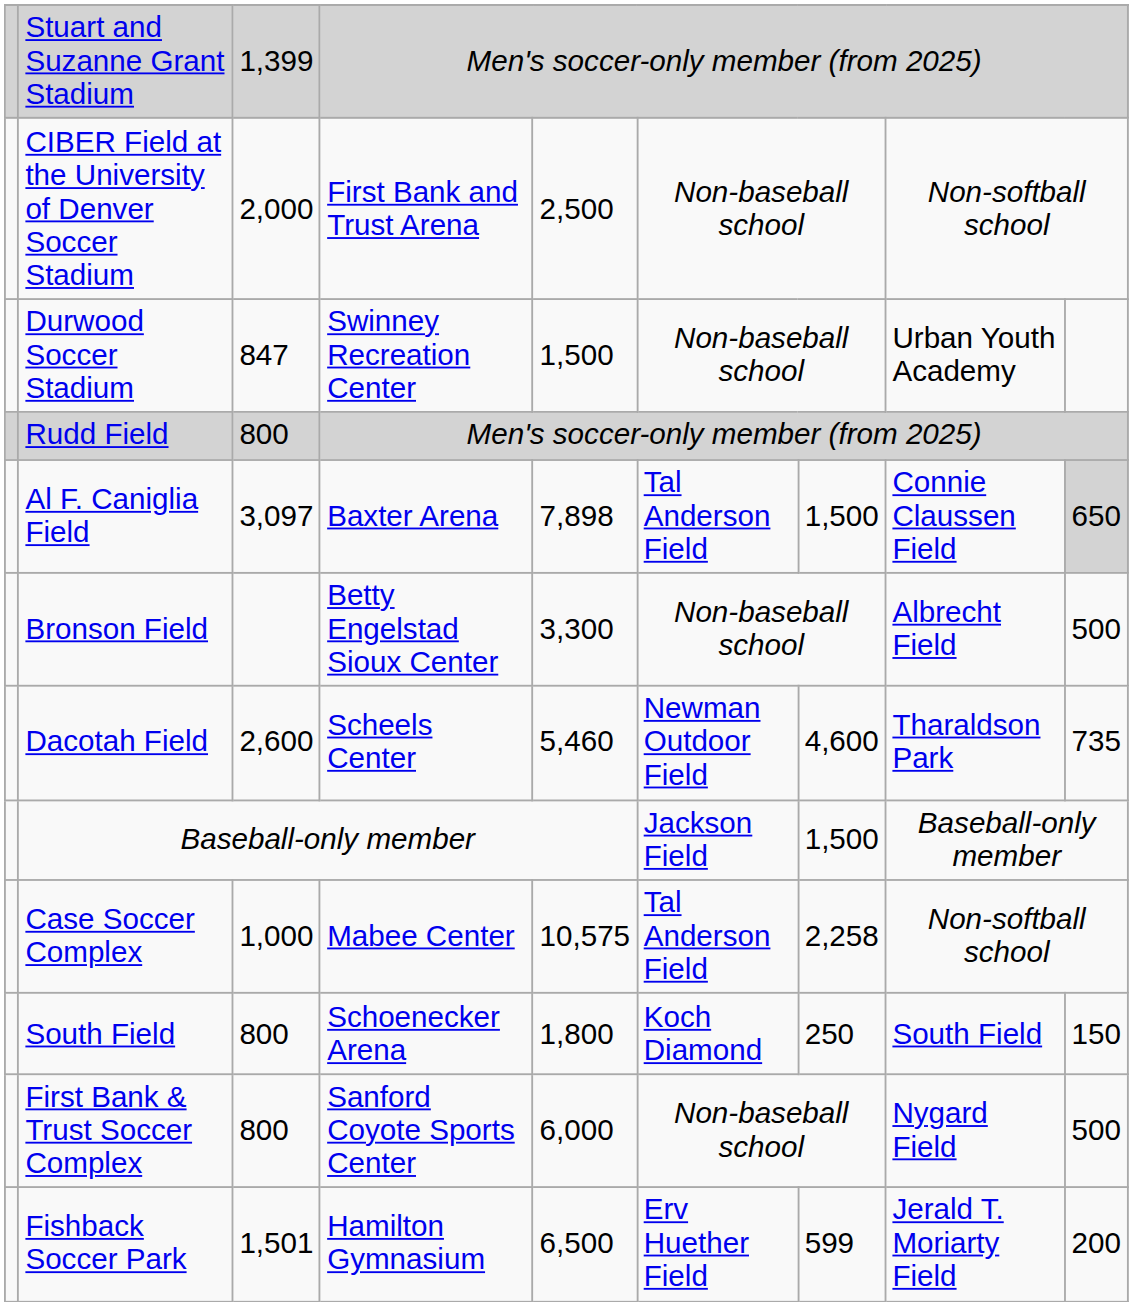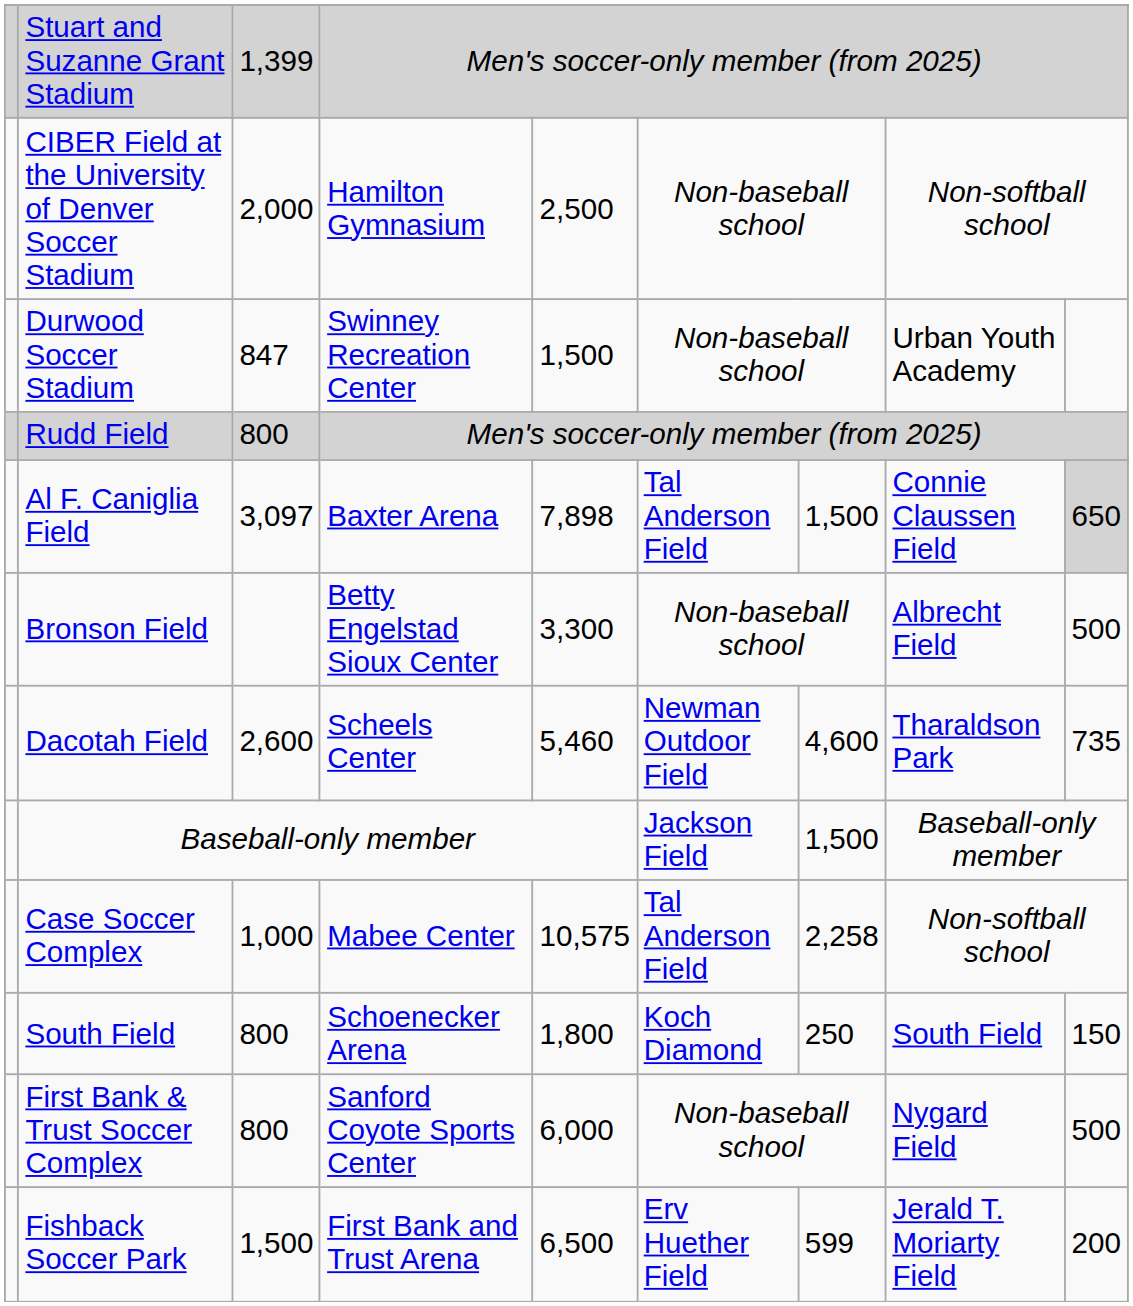(423, 208) First Bank and Trust Arena -> (406, 208) Hamilton Gymnasium
(276, 1243) 1,501 -> (276, 1243) 1,500
(406, 1243) Hamilton Gymnasium -> (423, 1243) First Bank and Trust Arena
